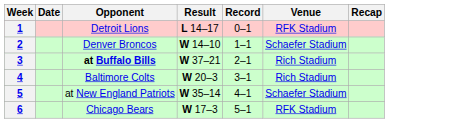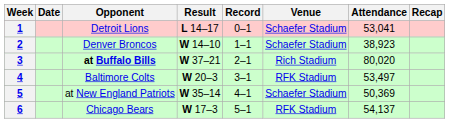+ column: (379, 12)
(306, 28) RFK Stadium -> (306, 28) Schaefer Stadium
(306, 77) Rich Stadium -> (306, 77) RFK Stadium
